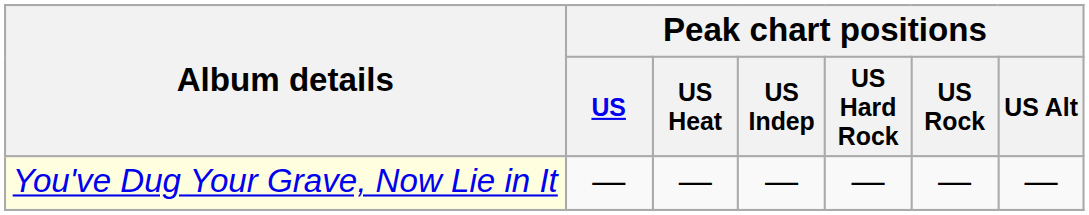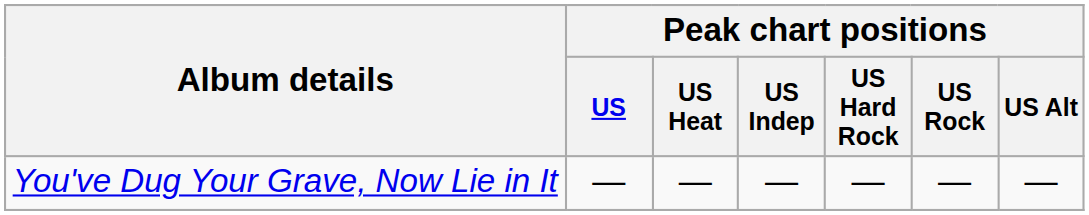(285, 182) lightyellow background -> (285, 182) no background
